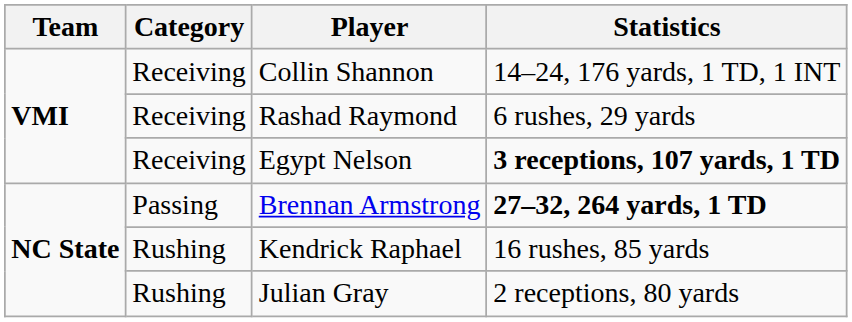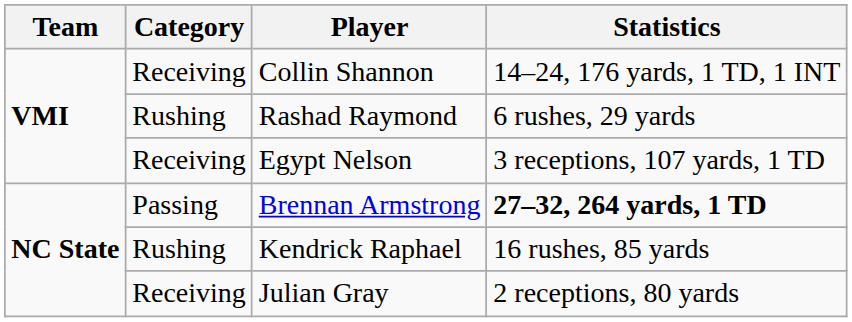(189, 115) Receiving -> (179, 115) Rushing
(667, 159) bold -> (659, 159) normal
(179, 293) Rushing -> (189, 293) Receiving
